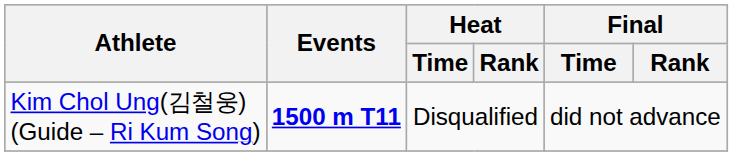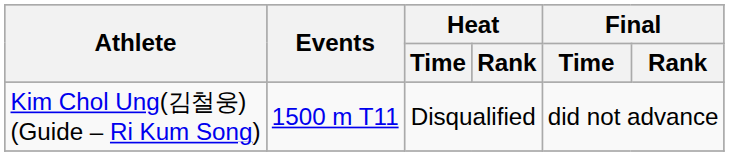(336, 117) bold -> (335, 117) normal
